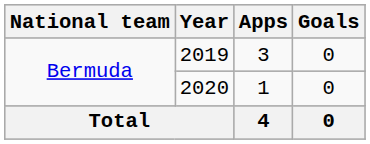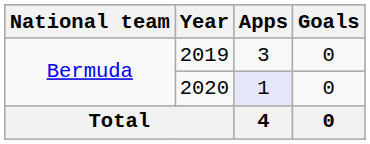(263, 88) no background -> (263, 88) lavender background
